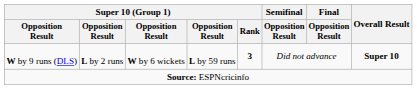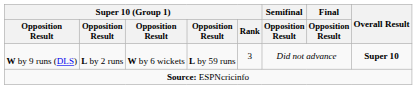(250, 56) bold -> (250, 56) normal
